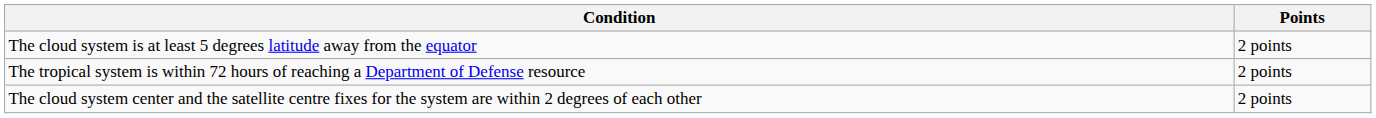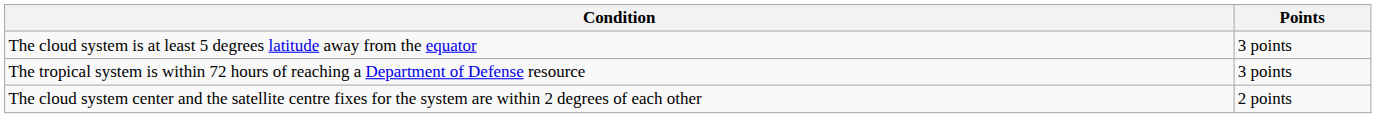(1302, 45) 2 points -> (1302, 45) 3 points
(1302, 72) 2 points -> (1302, 72) 3 points
